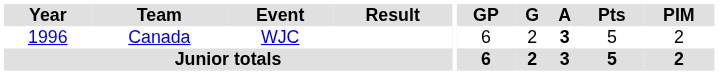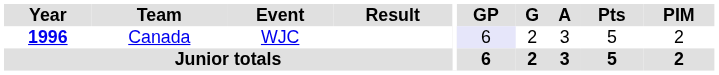(48, 37) normal -> (48, 37) bold
(486, 37) no background -> (486, 37) lavender background
(565, 37) bold -> (565, 37) normal
